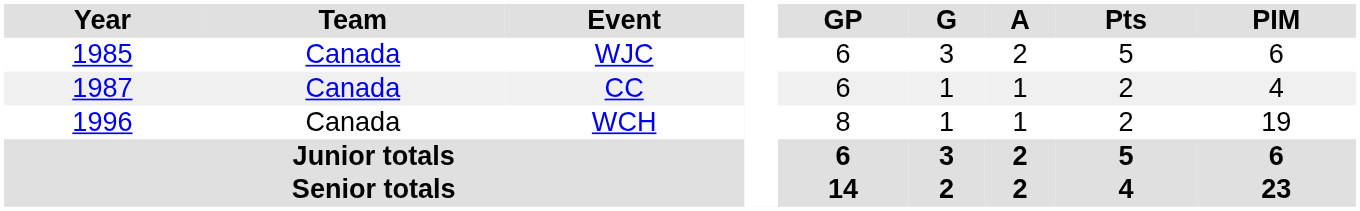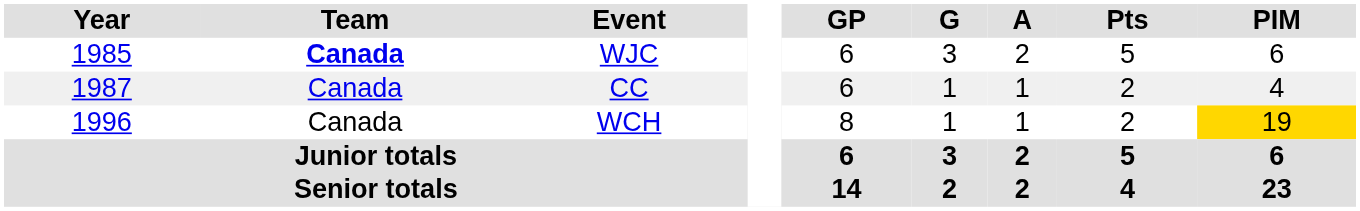(353, 54) normal -> (355, 54) bold
(1276, 121) no background -> (1277, 121) gold background
